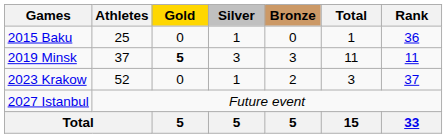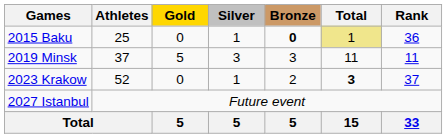(293, 37) normal -> (293, 37) bold
(351, 37) no background -> (351, 37) khaki background
(180, 58) bold -> (180, 58) normal
(351, 80) normal -> (351, 80) bold
